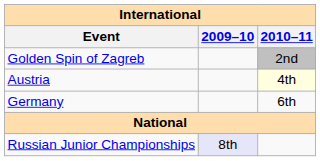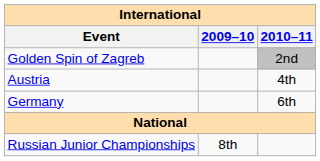(287, 79) lightyellow background -> (287, 79) no background
(228, 144) lavender background -> (228, 144) no background
